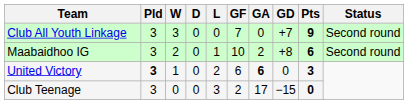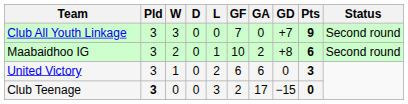(153, 71) bold -> (153, 71) normal
(261, 71) bold -> (261, 71) normal
(153, 90) normal -> (153, 90) bold
